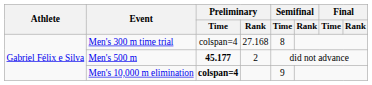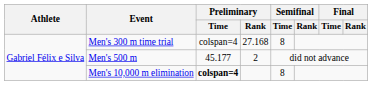(218, 58) bold -> (218, 58) normal
(282, 73) 9 -> (282, 73) 8
